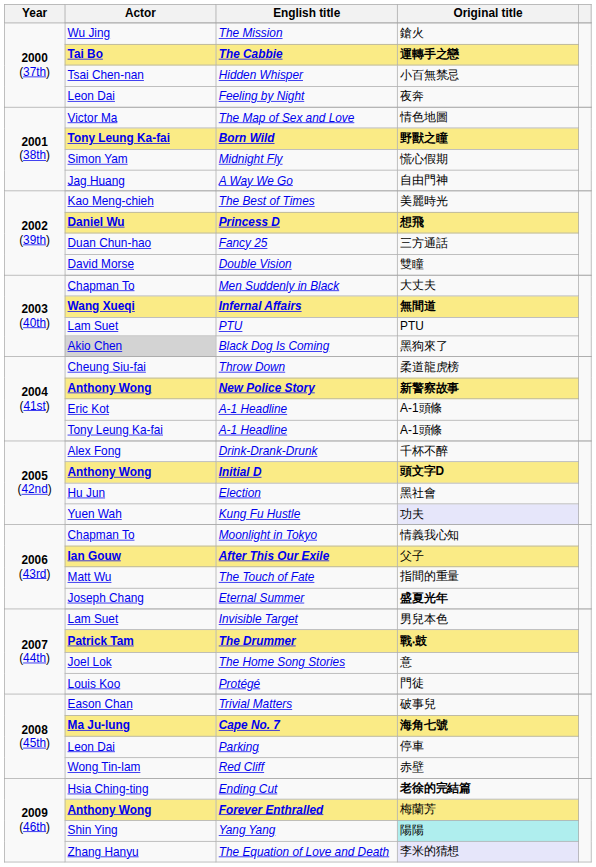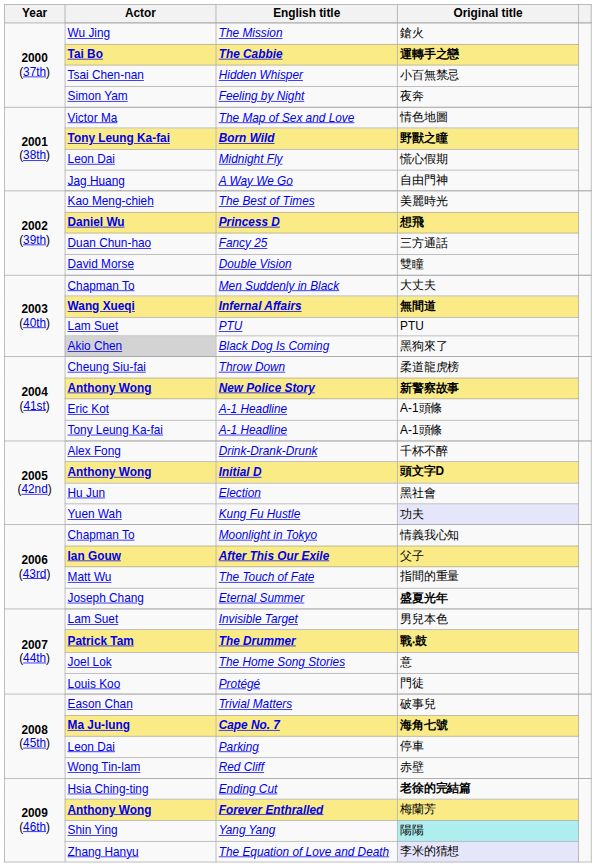(91, 96) Leon Dai -> (98, 96) Simon Yam
(98, 159) Simon Yam -> (91, 159) Leon Dai
